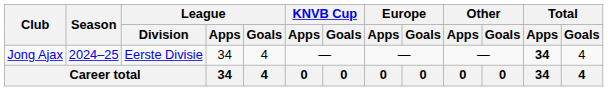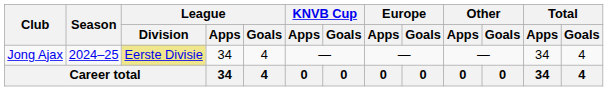(164, 55) no background -> (164, 55) khaki background
(542, 55) bold -> (542, 55) normal
